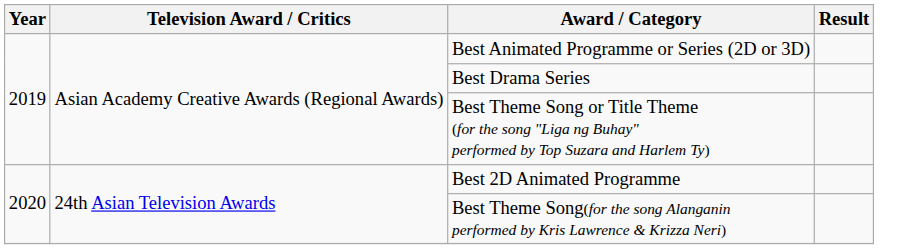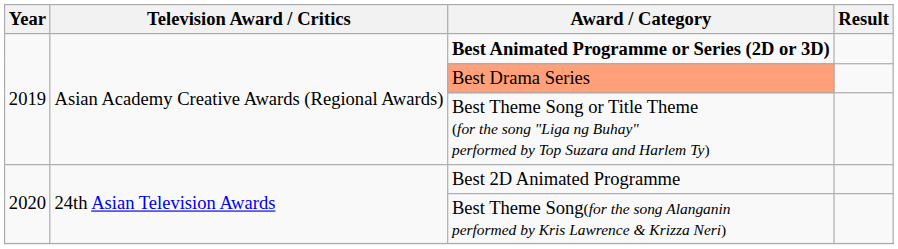(631, 48) normal -> (641, 48) bold
(521, 78) no background -> (521, 78) lightsalmon background
